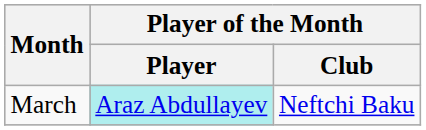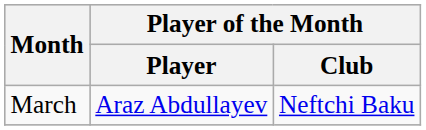(181, 104) paleturquoise background -> (181, 104) no background
